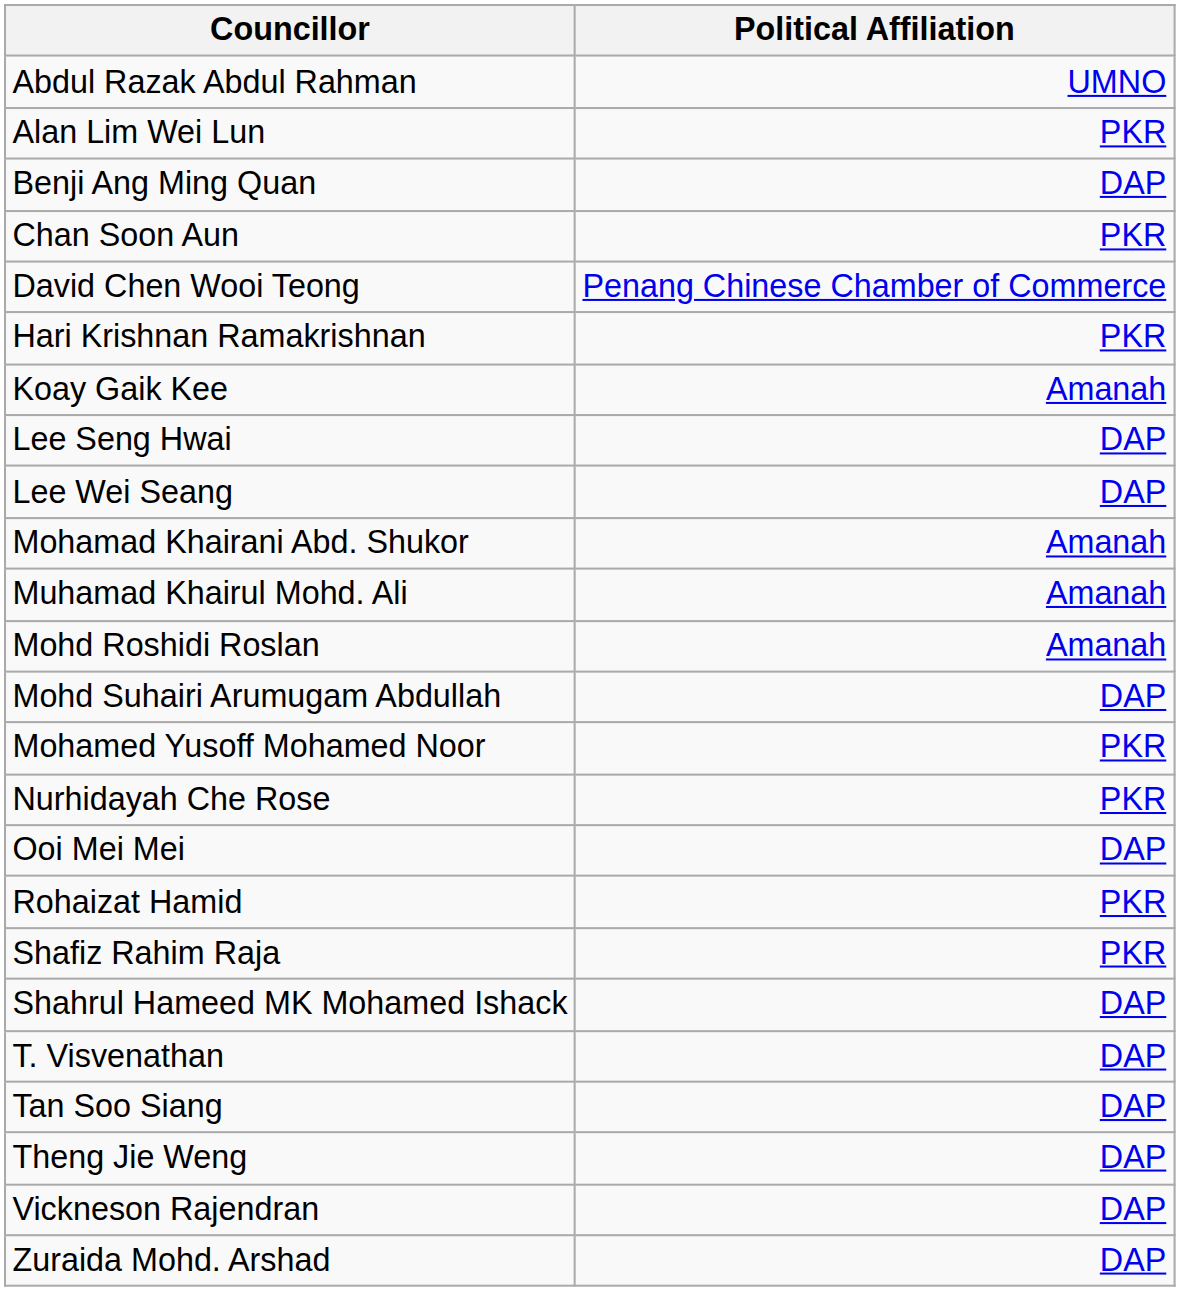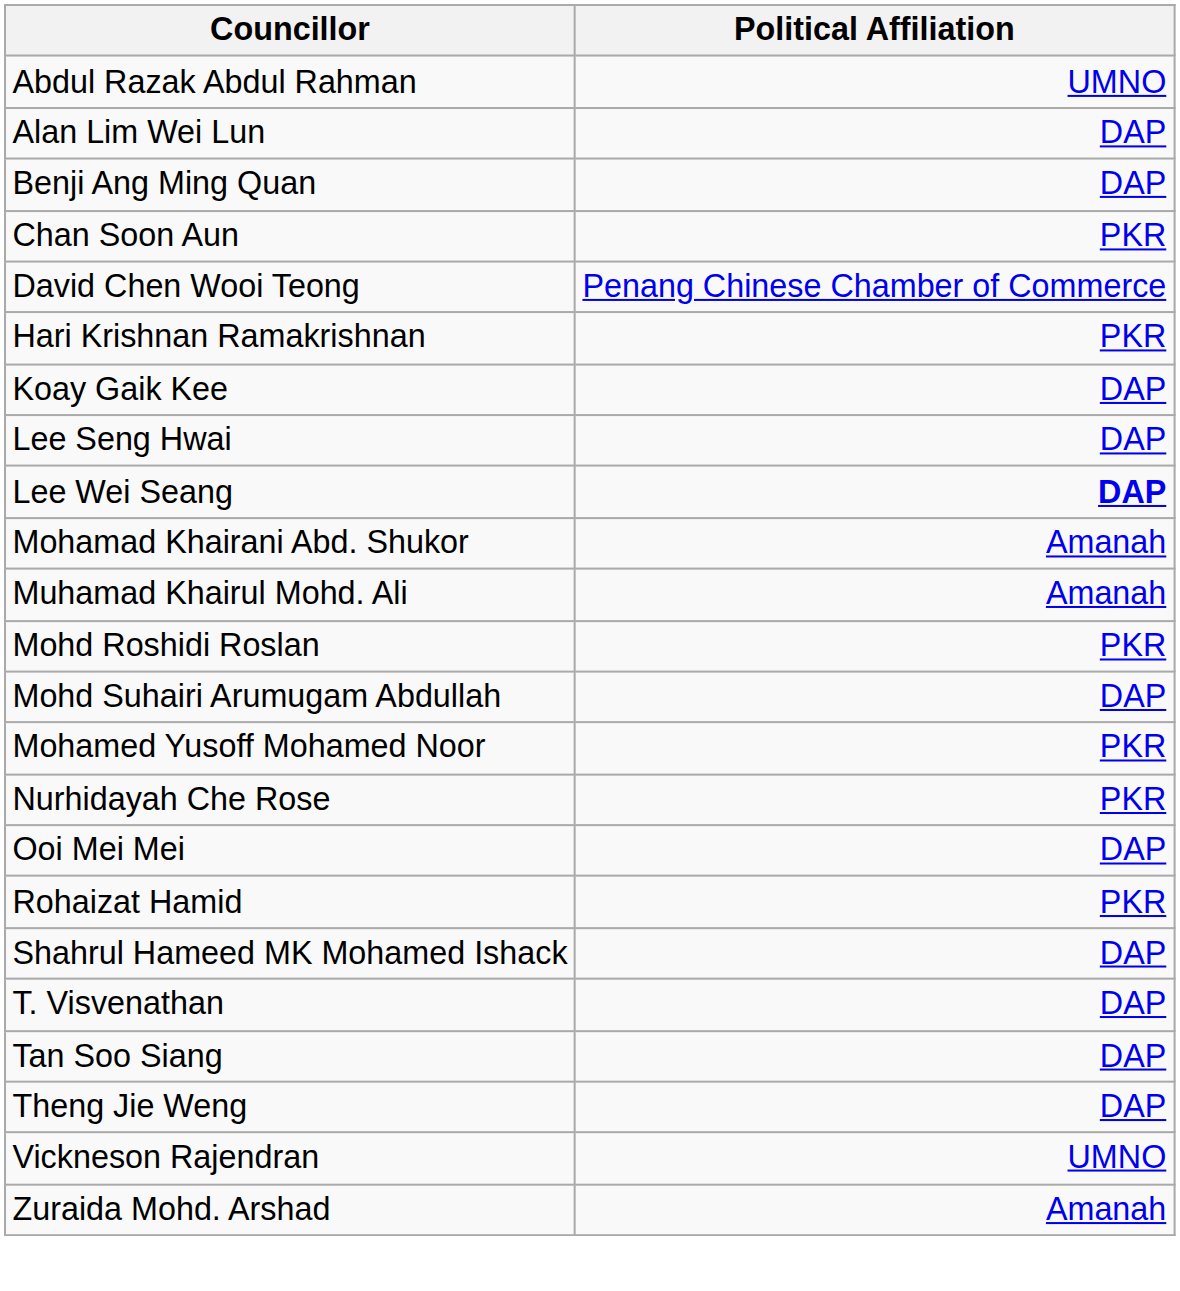(1133, 132) PKR -> (1133, 132) DAP
(1106, 388) Amanah -> (1133, 388) DAP
(1133, 491) normal -> (1132, 491) bold
(1106, 645) Amanah -> (1133, 645) PKR
- row: (146, 952)
(1133, 1209) DAP -> (1117, 1157) UMNO
(1133, 1260) DAP -> (1106, 1209) Amanah
